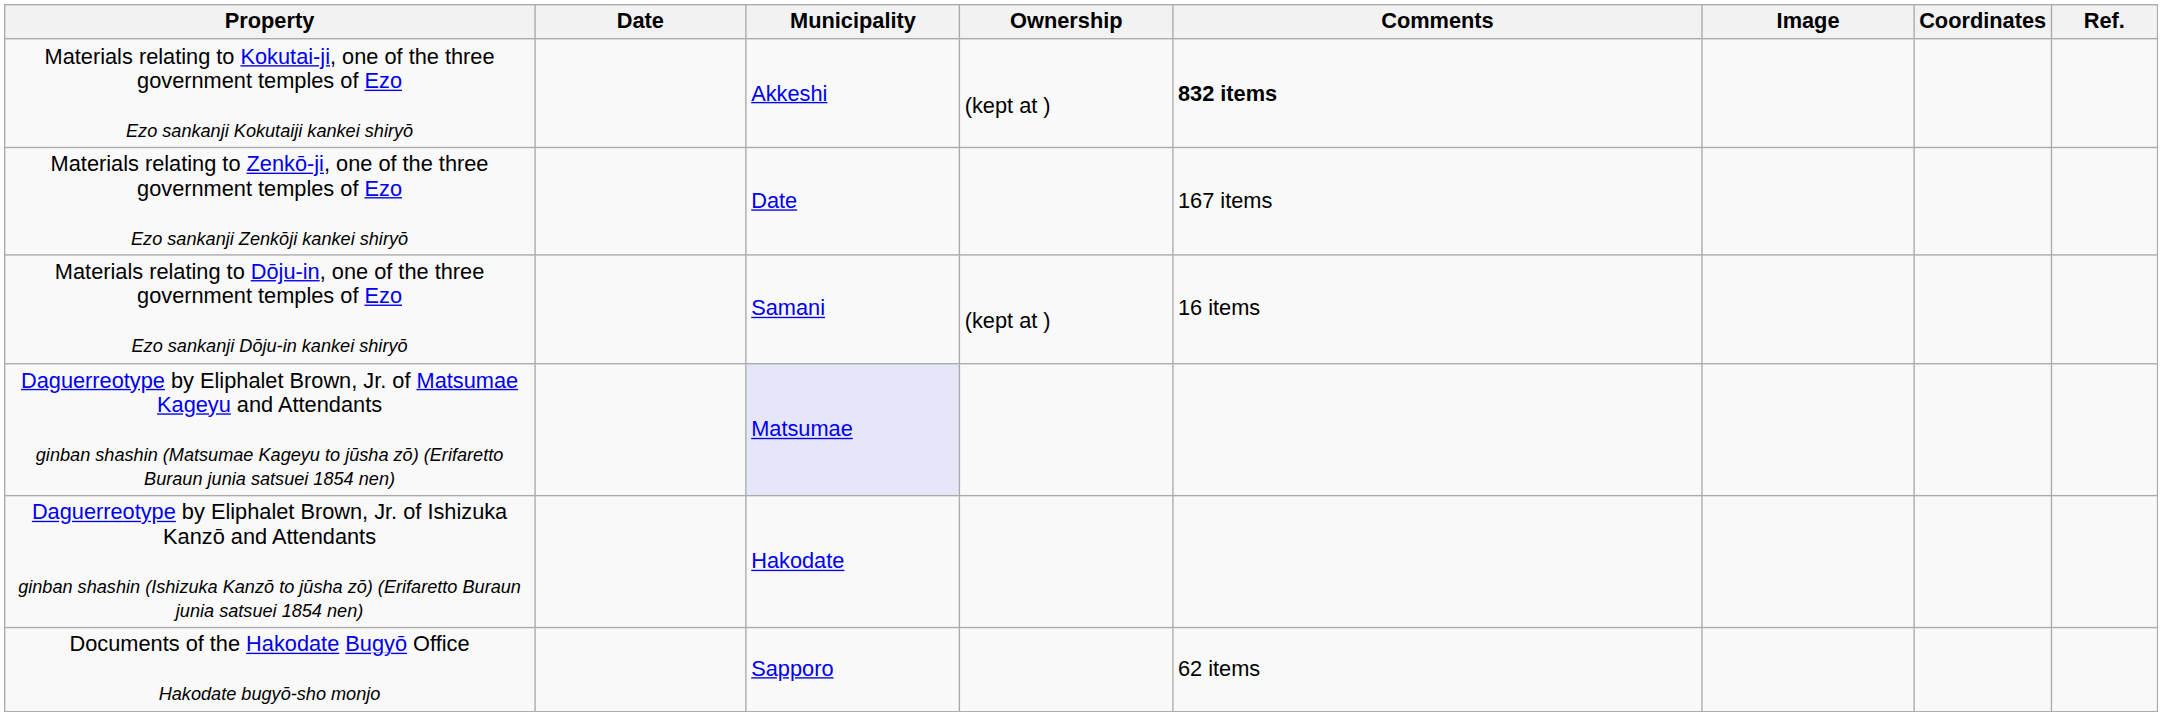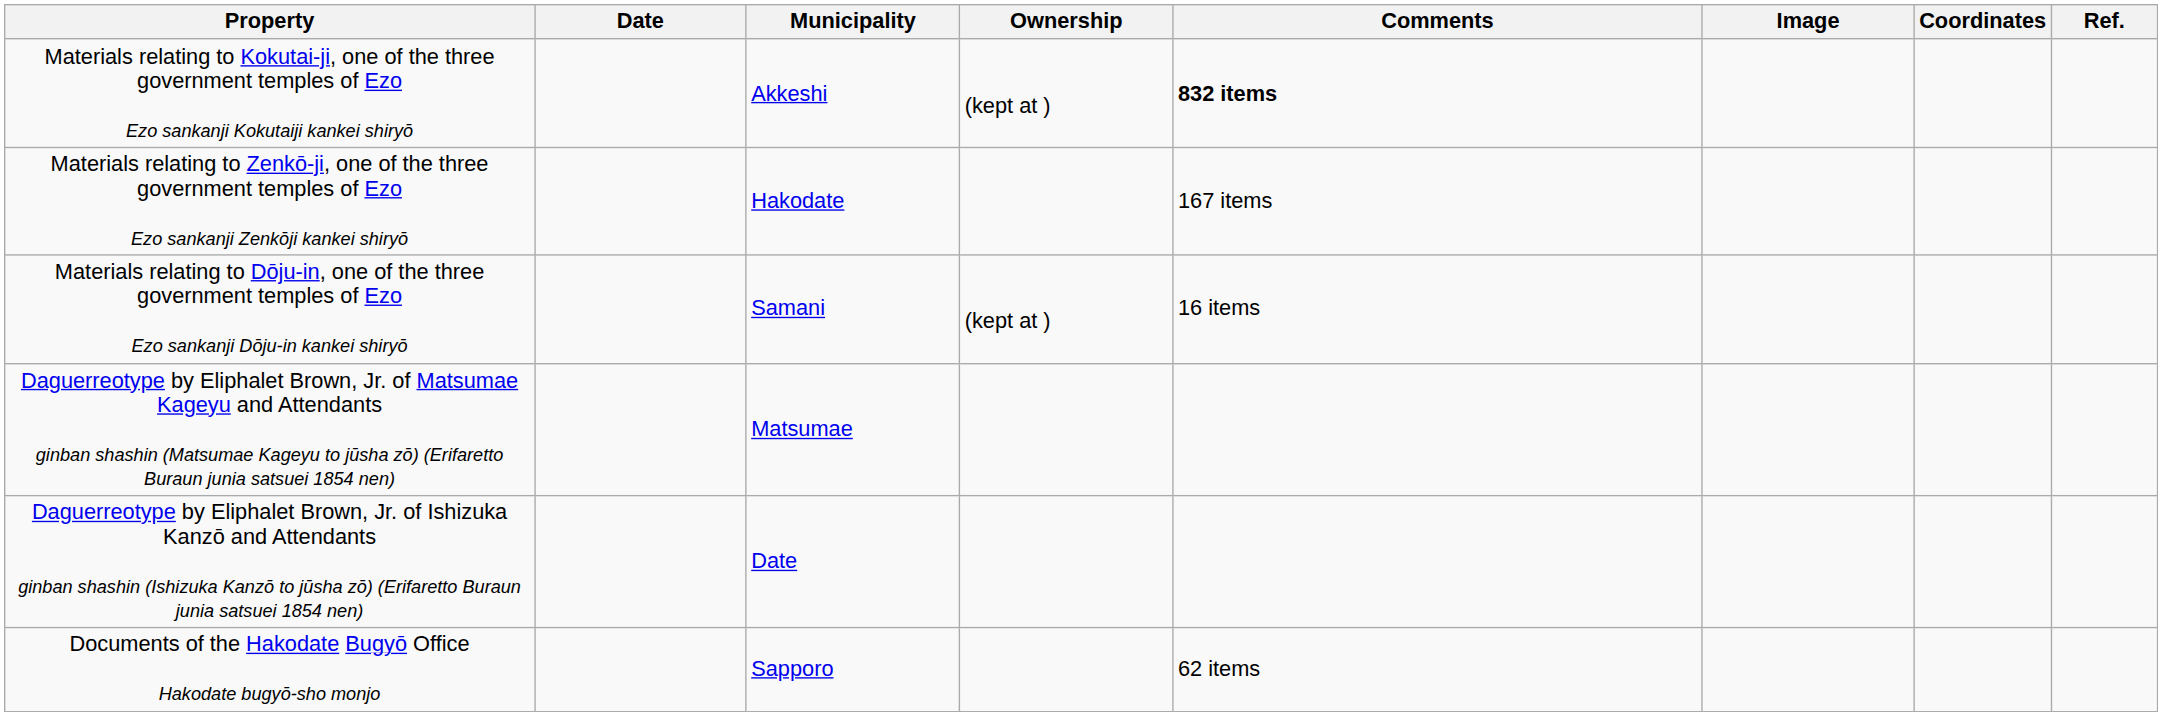(774, 200) Date -> (798, 200) Hakodate
(802, 429) lavender background -> (802, 429) no background
(798, 561) Hakodate -> (774, 561) Date
